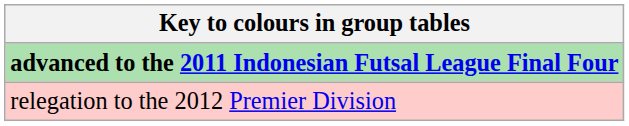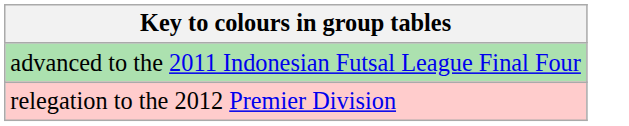(314, 62) bold -> (296, 62) normal
